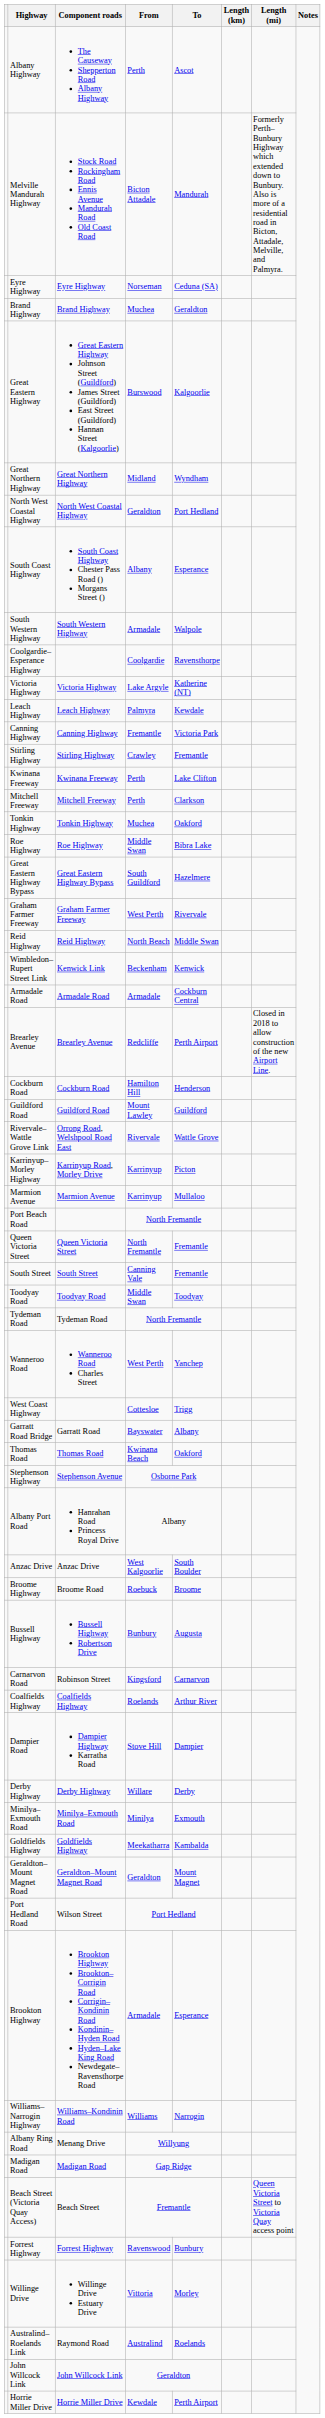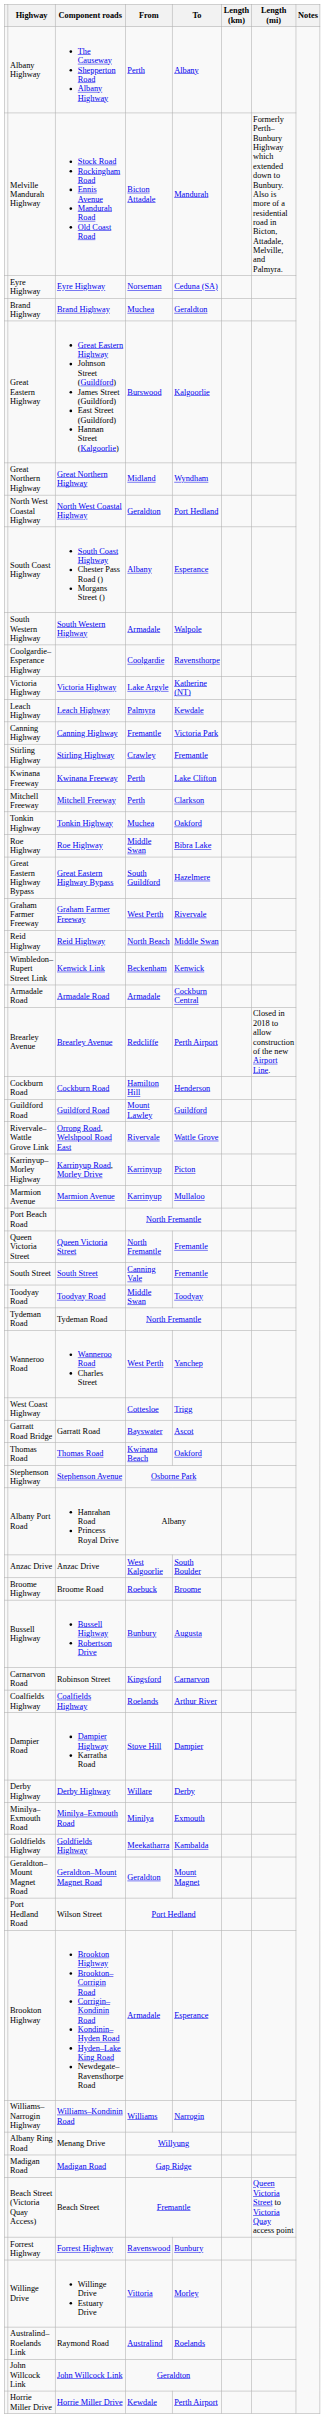(184, 70) Ascot -> (186, 70) Albany
(186, 1431) Albany -> (184, 1431) Ascot
